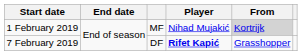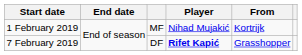(249, 27) lightgrey background -> (249, 27) no background
